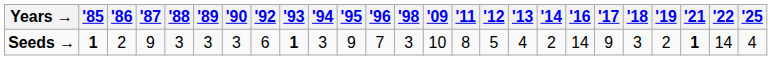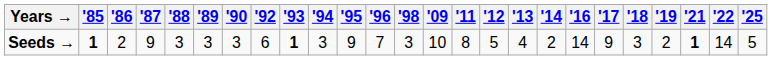(752, 42) 4 -> (752, 42) 5
